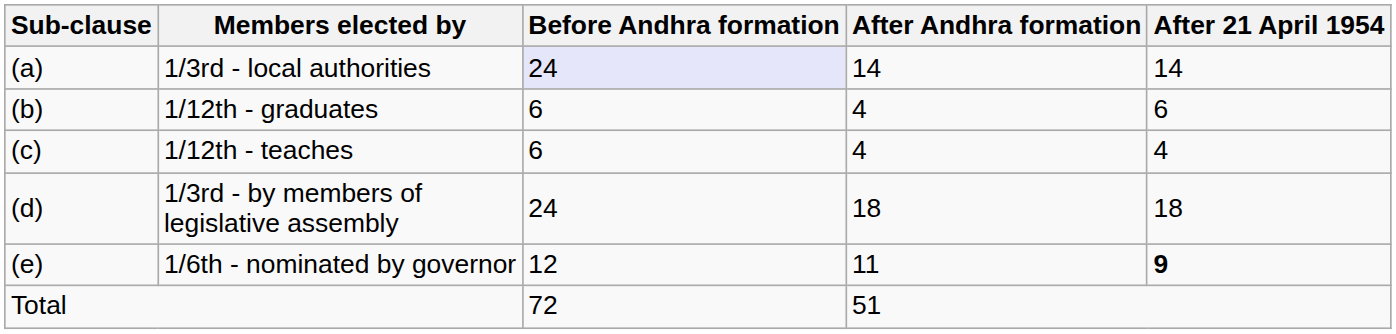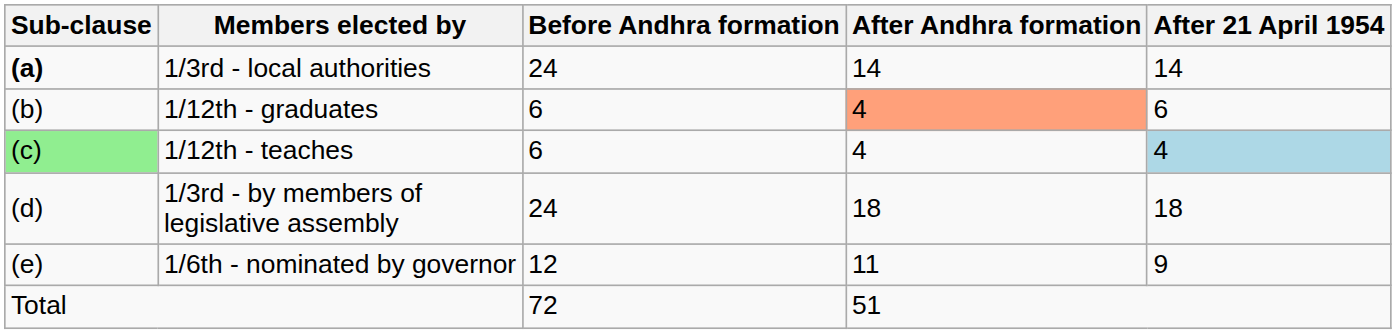(27, 67) normal -> (27, 67) bold
(543, 67) lavender background -> (543, 67) no background
(859, 109) no background -> (859, 109) lightsalmon background
(26, 151) no background -> (26, 151) lightgreen background
(1161, 151) no background -> (1161, 151) lightblue background
(1161, 264) bold -> (1161, 264) normal
